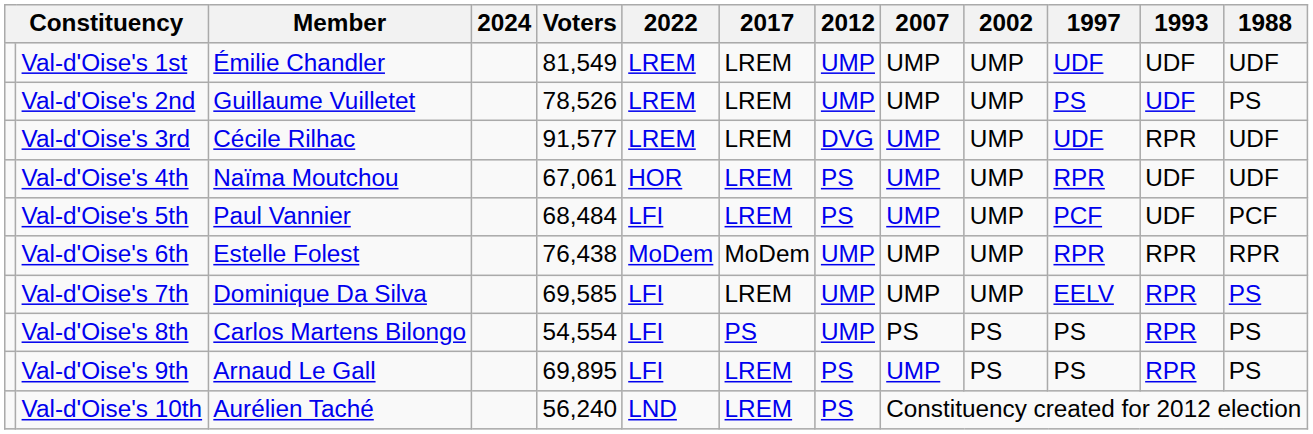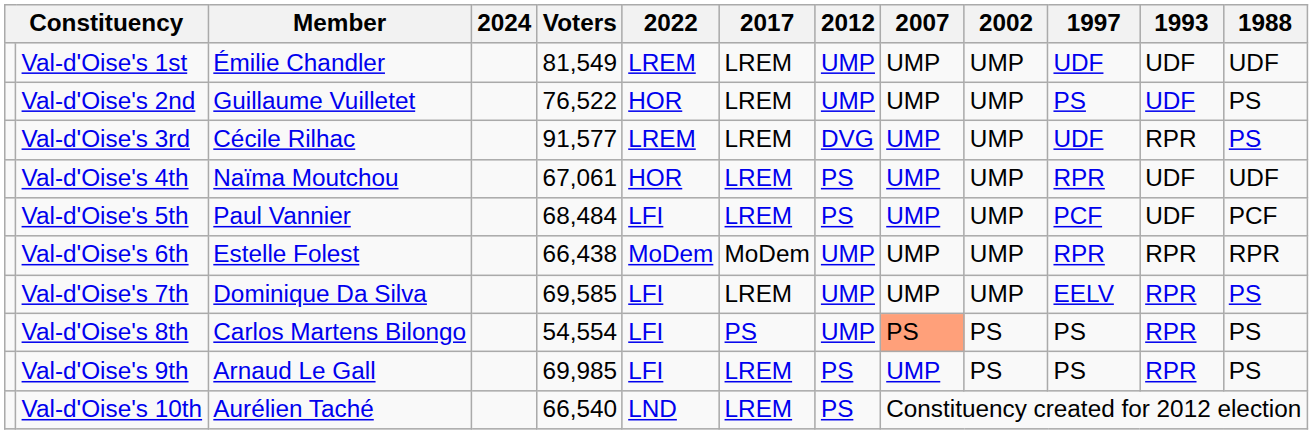(580, 100) 78,526 -> (580, 100) 76,522
(662, 100) LREM -> (655, 100) HOR
(1254, 139) UDF -> (1245, 139) PS
(580, 255) 76,438 -> (580, 255) 66,438
(902, 332) no background -> (902, 332) lightsalmon background
(580, 370) 69,895 -> (580, 370) 69,985
(580, 409) 56,240 -> (580, 409) 66,540
